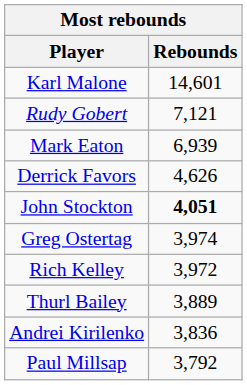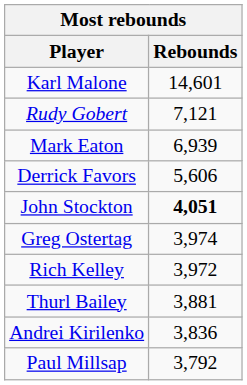(195, 176) 4,626 -> (195, 176) 5,606
(195, 301) 3,889 -> (195, 301) 3,881
